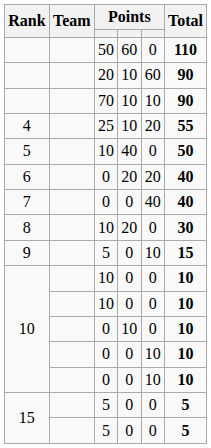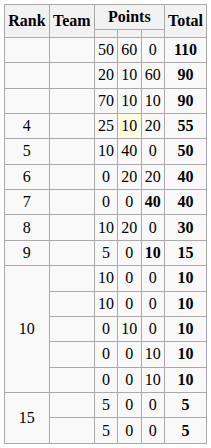(129, 126) no background -> (129, 126) lightyellow background
(153, 202) normal -> (153, 202) bold
(153, 252) normal -> (153, 252) bold
